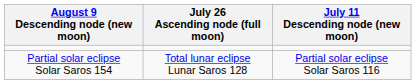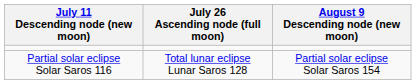columns swapped: (342, 25) <-> (74, 25)
